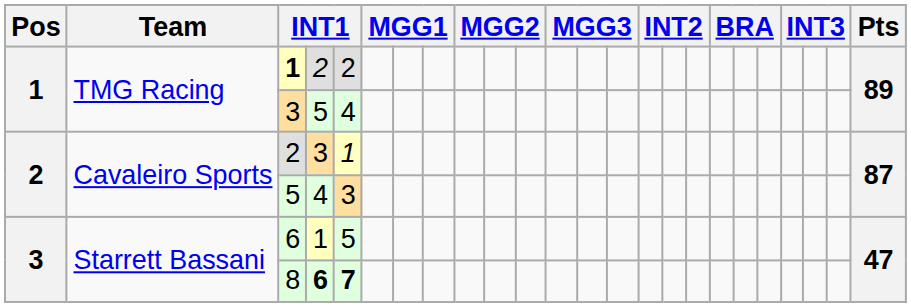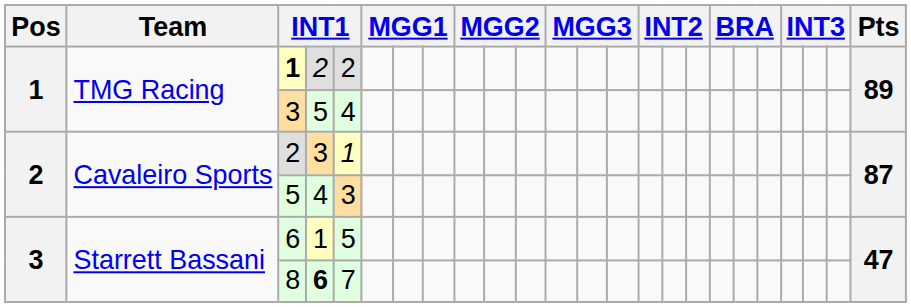(348, 280) bold -> (348, 280) normal
